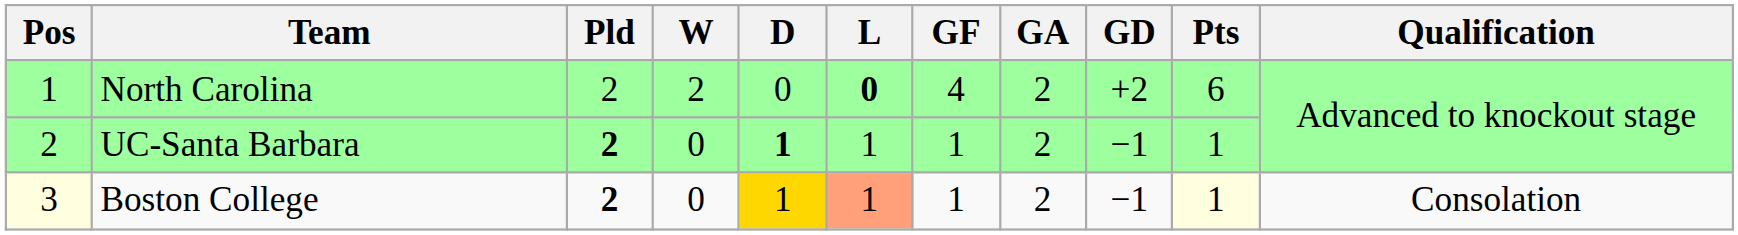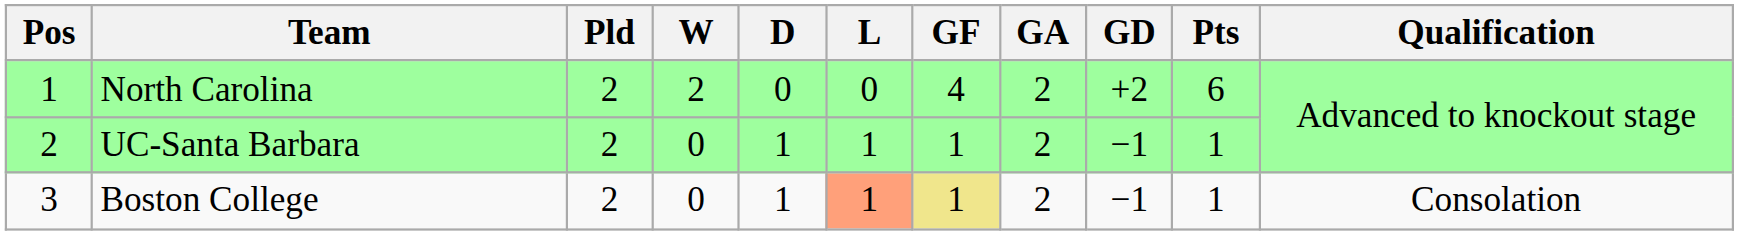(869, 88) bold -> (869, 88) normal
(610, 144) bold -> (610, 144) normal
(783, 144) bold -> (783, 144) normal
(49, 199) lightyellow background -> (49, 199) no background
(610, 199) bold -> (610, 199) normal
(783, 199) gold background -> (783, 199) no background
(956, 199) no background -> (956, 199) khaki background
(1216, 199) lightyellow background -> (1216, 199) no background
